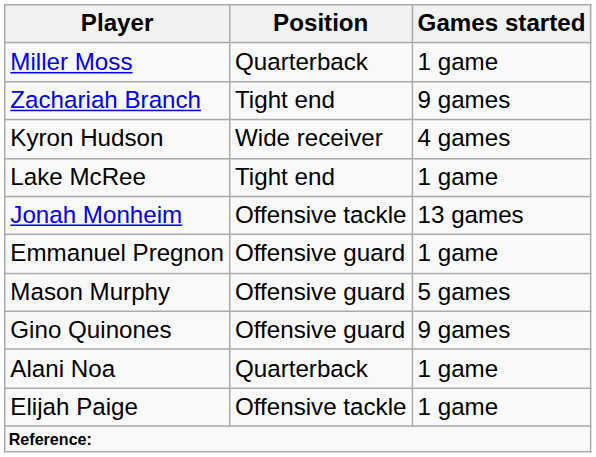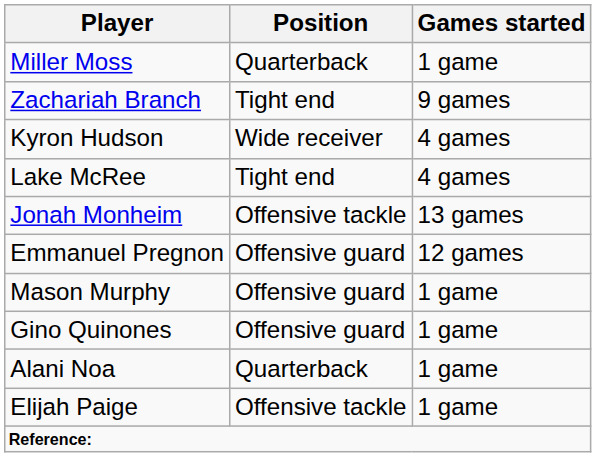(458, 176) 1 game -> (464, 176) 4 games
(458, 253) 1 game -> (471, 253) 12 games
(464, 291) 5 games -> (458, 291) 1 game
(464, 330) 9 games -> (458, 330) 1 game
